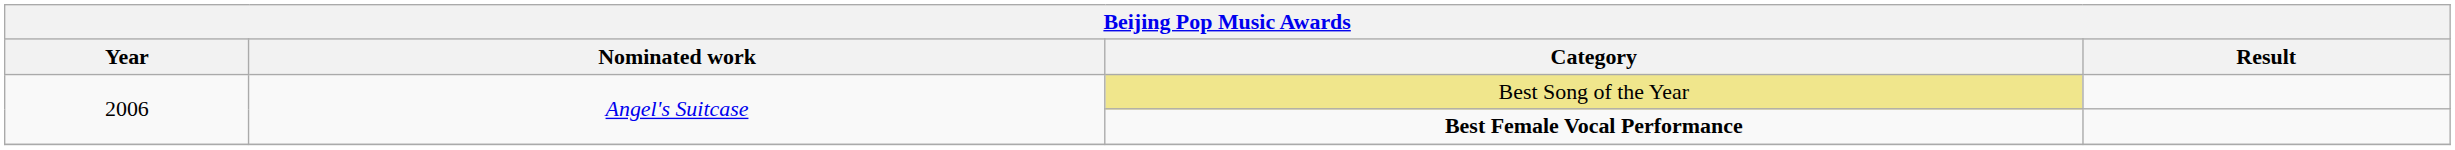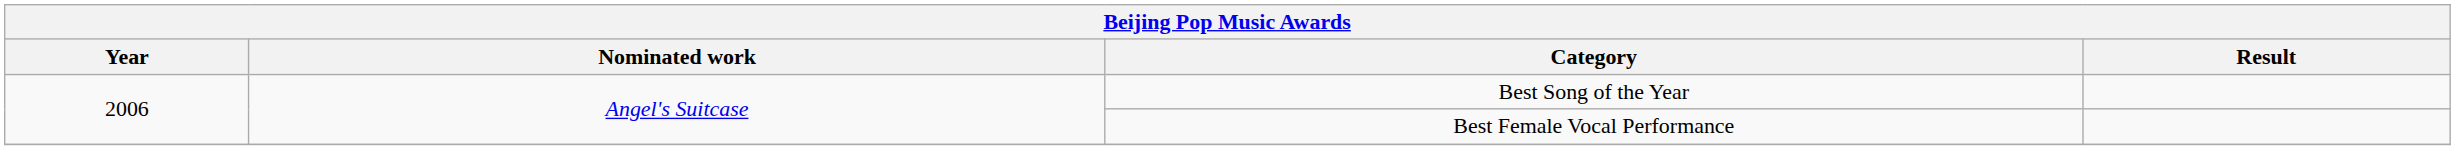(1594, 91) khaki background -> (1594, 91) no background
(1594, 126) bold -> (1594, 126) normal
